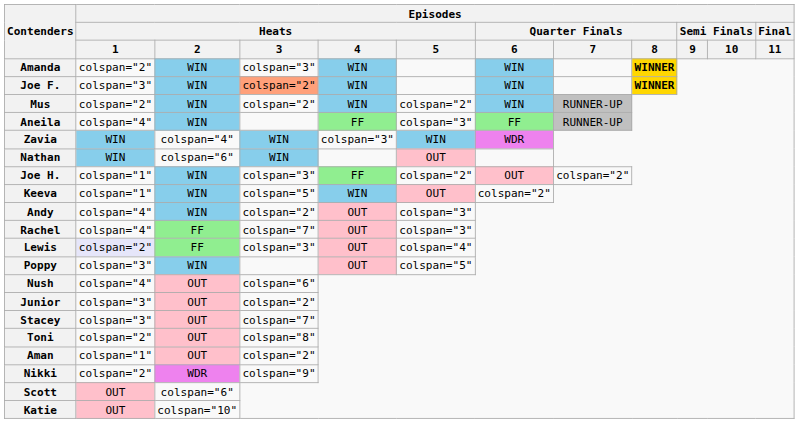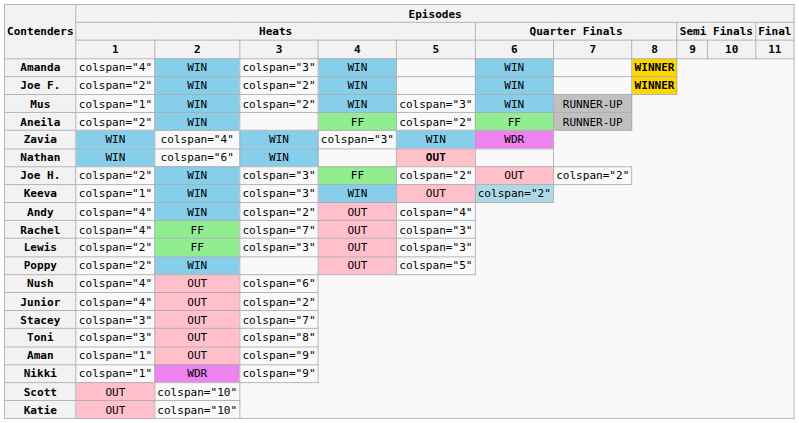(115, 67) colspan="2" -> (115, 67) colspan="4"
(115, 85) colspan="3" -> (115, 85) colspan="2"
(279, 85) lightsalmon background -> (279, 85) no background
(115, 103) colspan="2" -> (115, 103) colspan="1"
(436, 103) colspan="2" -> (436, 103) colspan="3"
(115, 121) colspan="4" -> (115, 121) colspan="2"
(436, 121) colspan="3" -> (436, 121) colspan="2"
(436, 158) normal -> (436, 158) bold
(115, 176) colspan="1" -> (115, 176) colspan="2"
(279, 194) colspan="5" -> (279, 194) colspan="3"
(514, 194) no background -> (514, 194) lightblue background
(436, 212) colspan="3" -> (436, 212) colspan="4"
(115, 248) lavender background -> (115, 248) no background
(436, 248) colspan="4" -> (436, 248) colspan="3"
(115, 266) colspan="3" -> (115, 266) colspan="2"
(115, 302) colspan="3" -> (115, 302) colspan="4"
(115, 338) colspan="2" -> (115, 338) colspan="3"
(279, 356) colspan="2" -> (279, 356) colspan="9"
(115, 374) colspan="2" -> (115, 374) colspan="1"
(197, 392) colspan="6" -> (197, 392) colspan="10"
